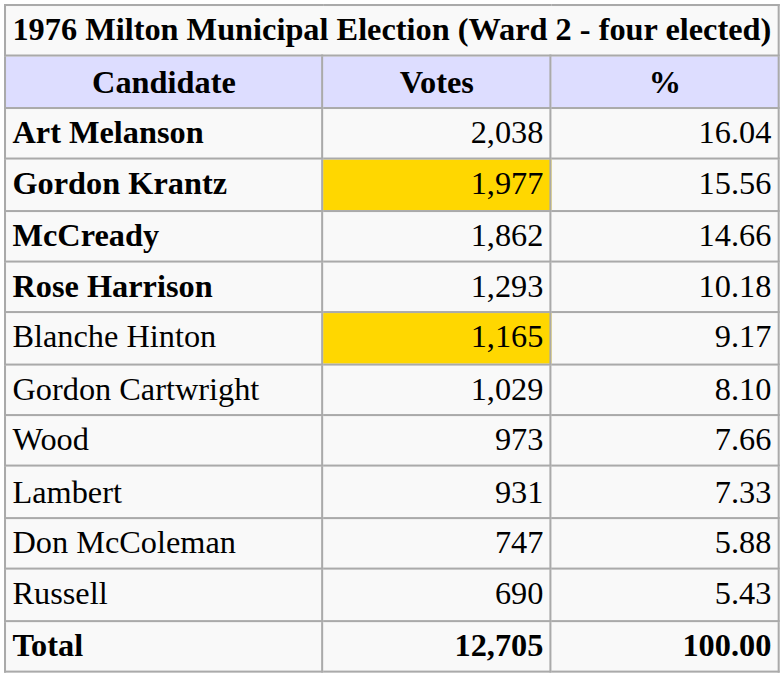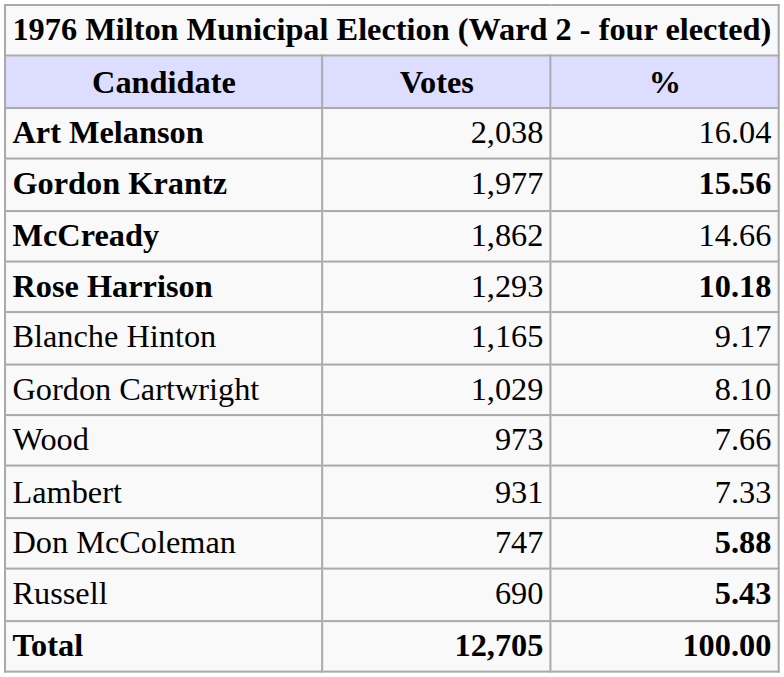(507, 183) gold background -> (507, 183) no background
(735, 183) normal -> (735, 183) bold
(735, 286) normal -> (735, 286) bold
(507, 337) gold background -> (507, 337) no background
(743, 542) normal -> (743, 542) bold
(743, 593) normal -> (743, 593) bold
